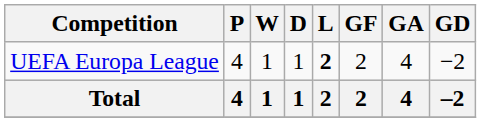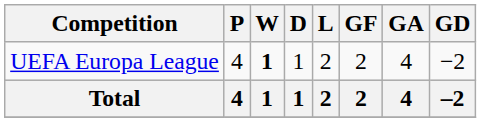(267, 60) normal -> (267, 60) bold
(326, 60) bold -> (326, 60) normal
